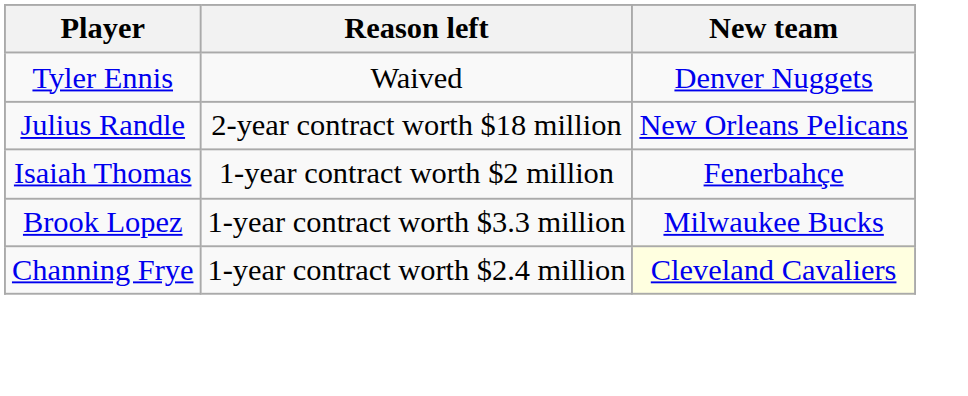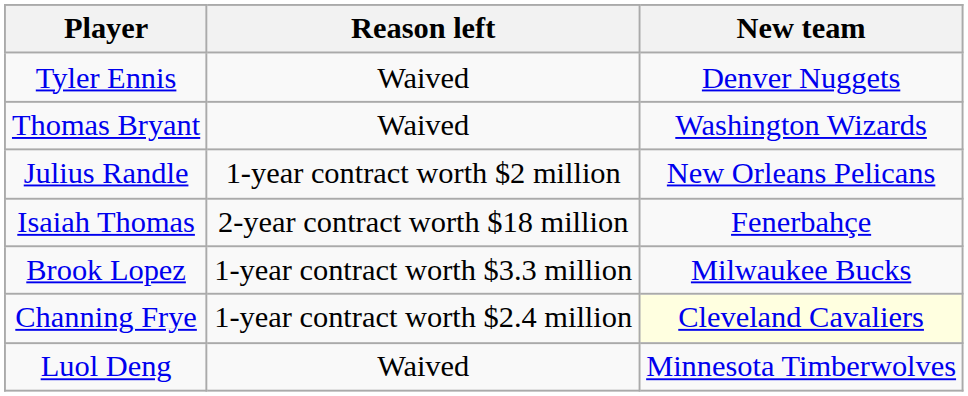+ row: (106, 125)
(416, 125) 2-year contract worth $18 million -> (423, 173) 1-year contract worth $2 million
(416, 173) 1-year contract worth $2 million -> (423, 221) 2-year contract worth $18 million
+ row: (106, 366)
